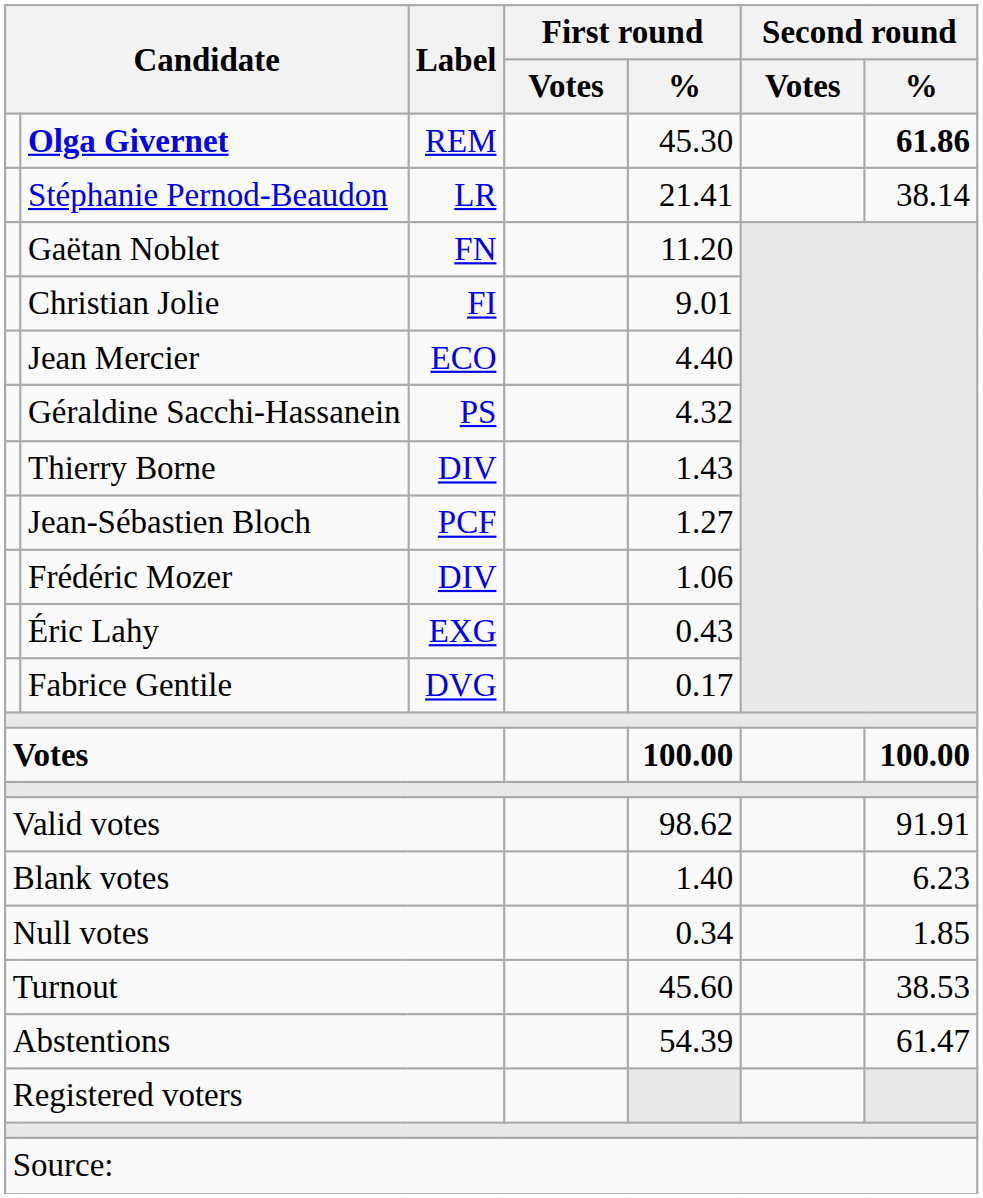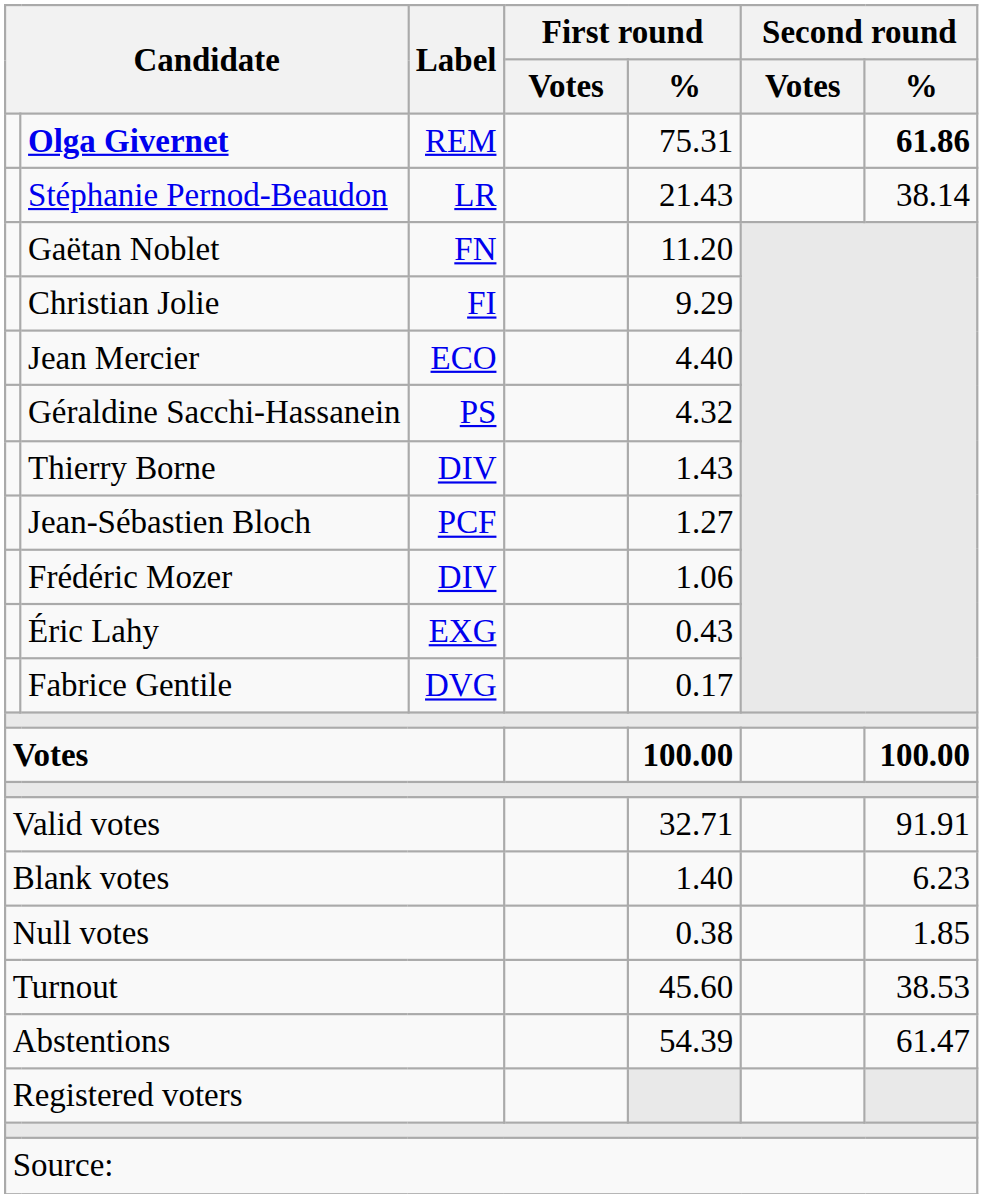(696, 140) 45.30 -> (696, 140) 75.31
(696, 195) 21.41 -> (696, 195) 21.43
(704, 303) 9.01 -> (704, 303) 9.29
(696, 823) 98.62 -> (696, 823) 32.71
(704, 932) 0.34 -> (704, 932) 0.38
